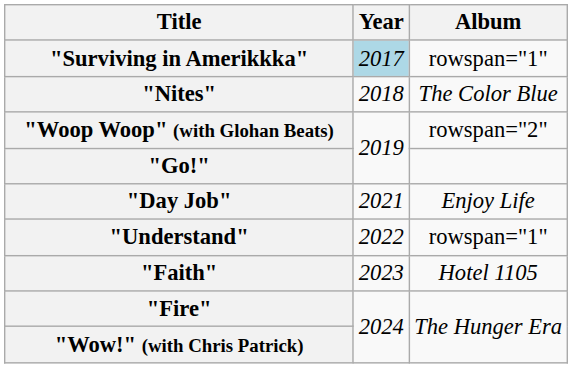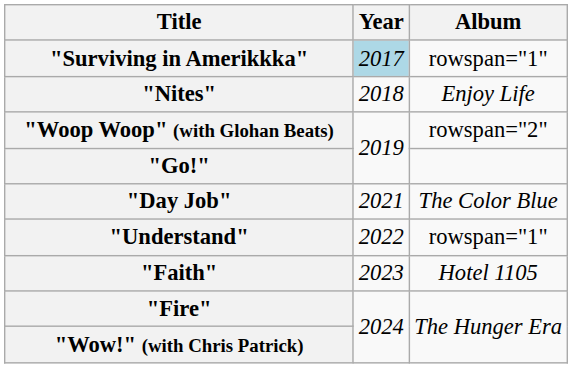(488, 93) The Color Blue -> (488, 93) Enjoy Life
(488, 201) Enjoy Life -> (488, 201) The Color Blue
